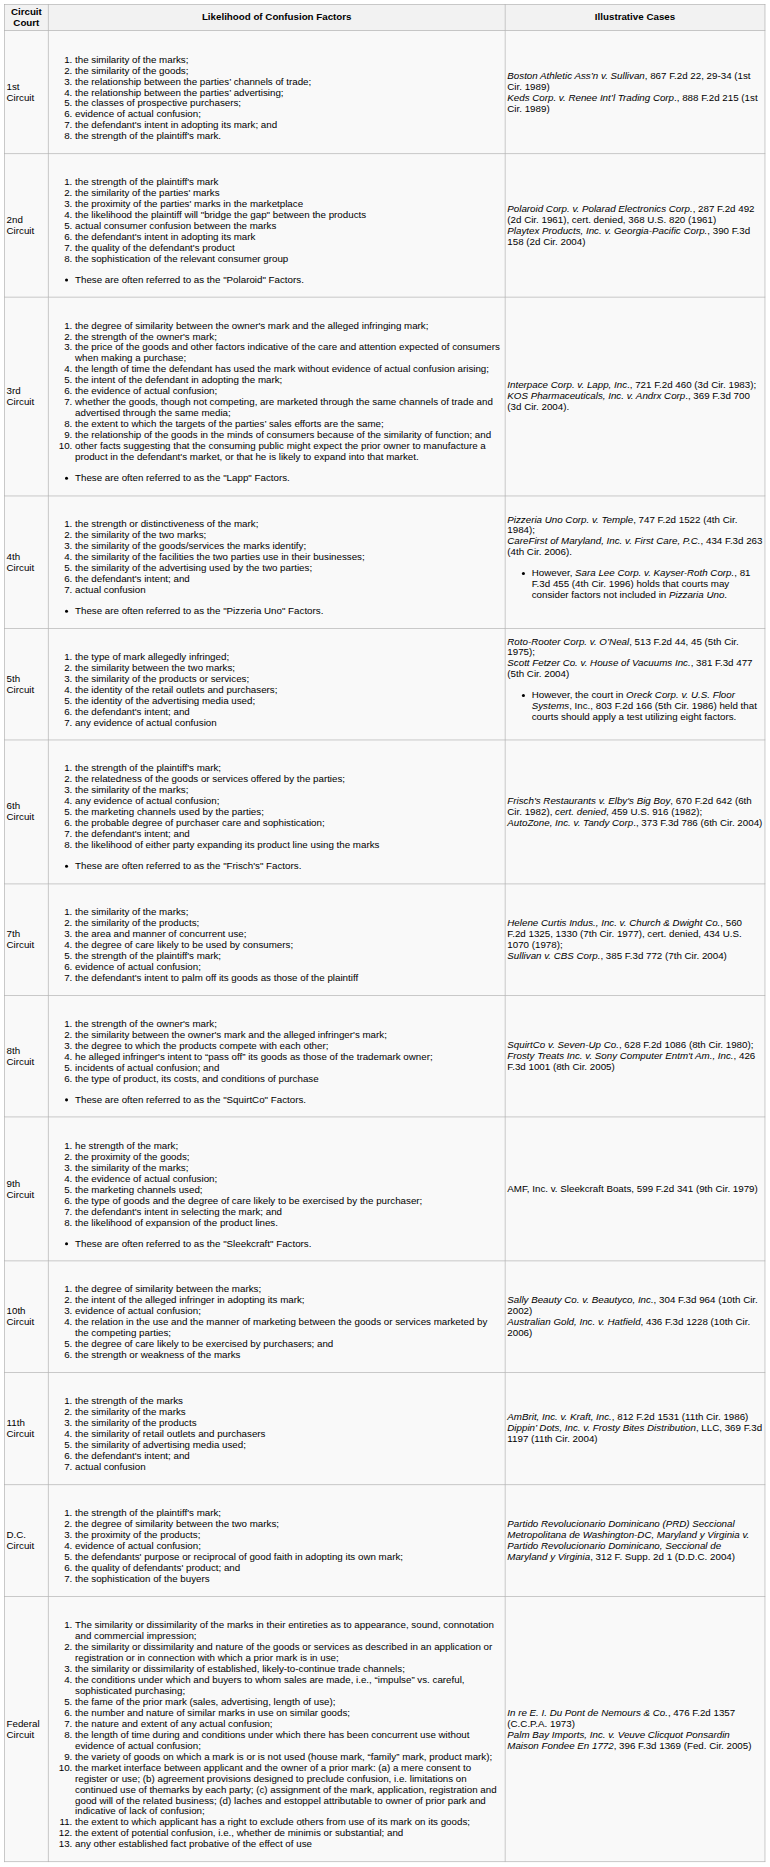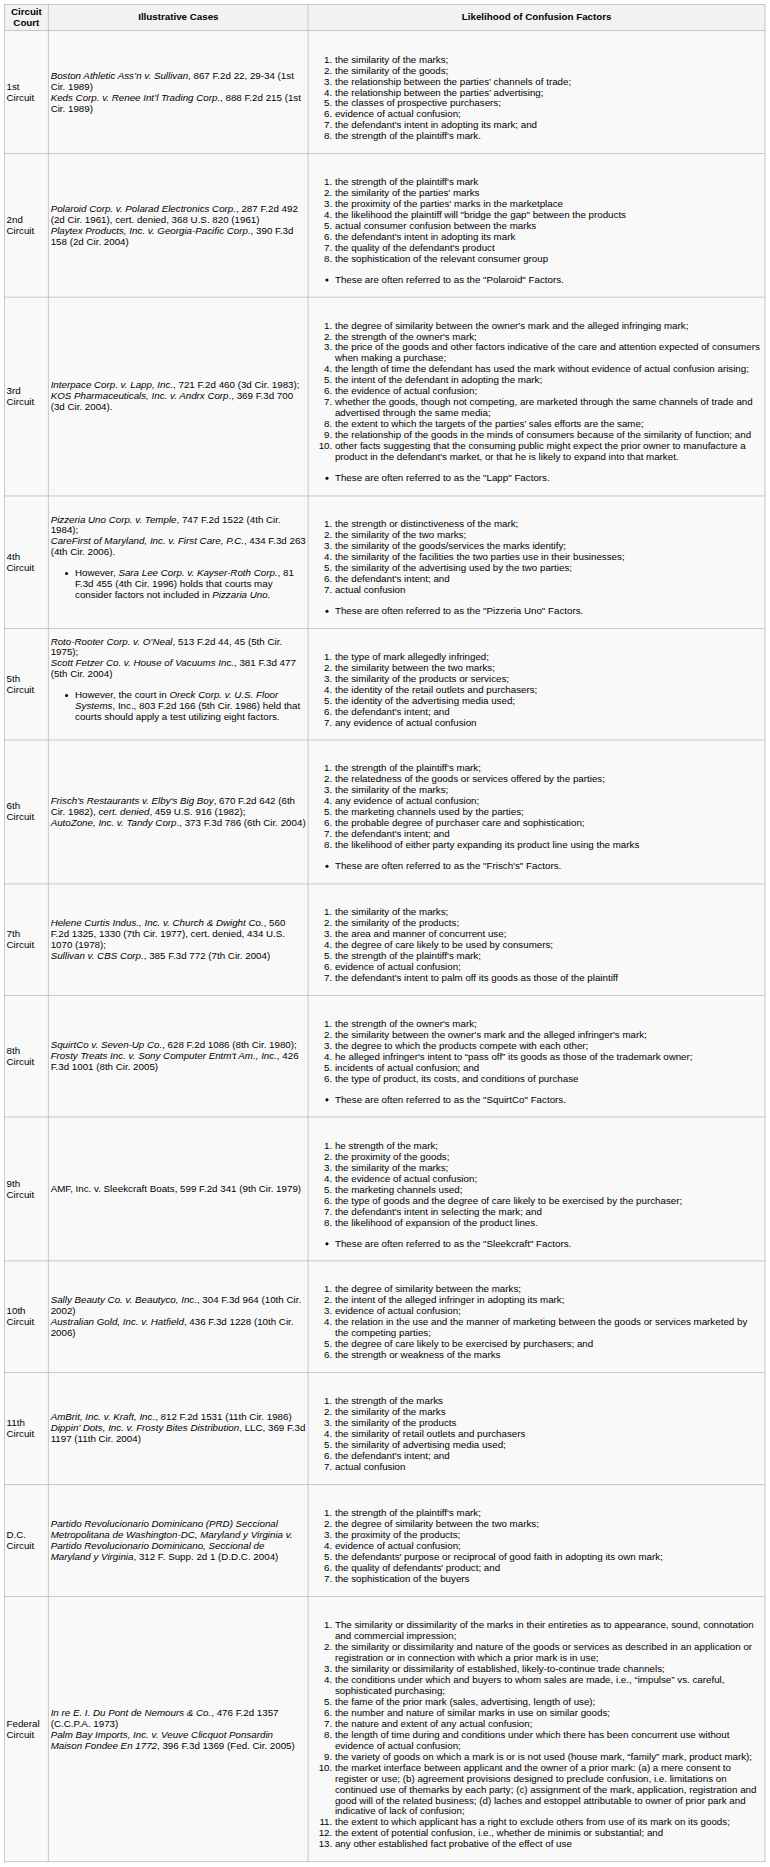columns swapped: (635, 17) <-> (277, 17)
